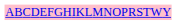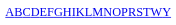(88, 12) pink background -> (88, 12) no background
